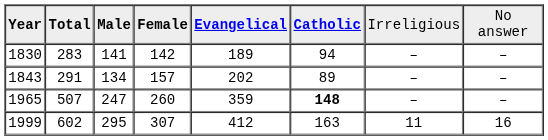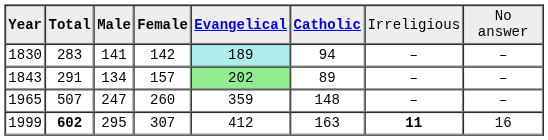(241, 55) no background -> (241, 55) paleturquoise background
(241, 78) no background -> (241, 78) lightgreen background
(327, 101) bold -> (327, 101) normal
(70, 123) normal -> (70, 123) bold
(414, 123) normal -> (414, 123) bold
